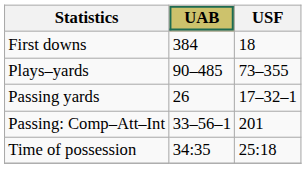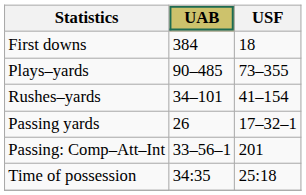+ row: (55, 97)
